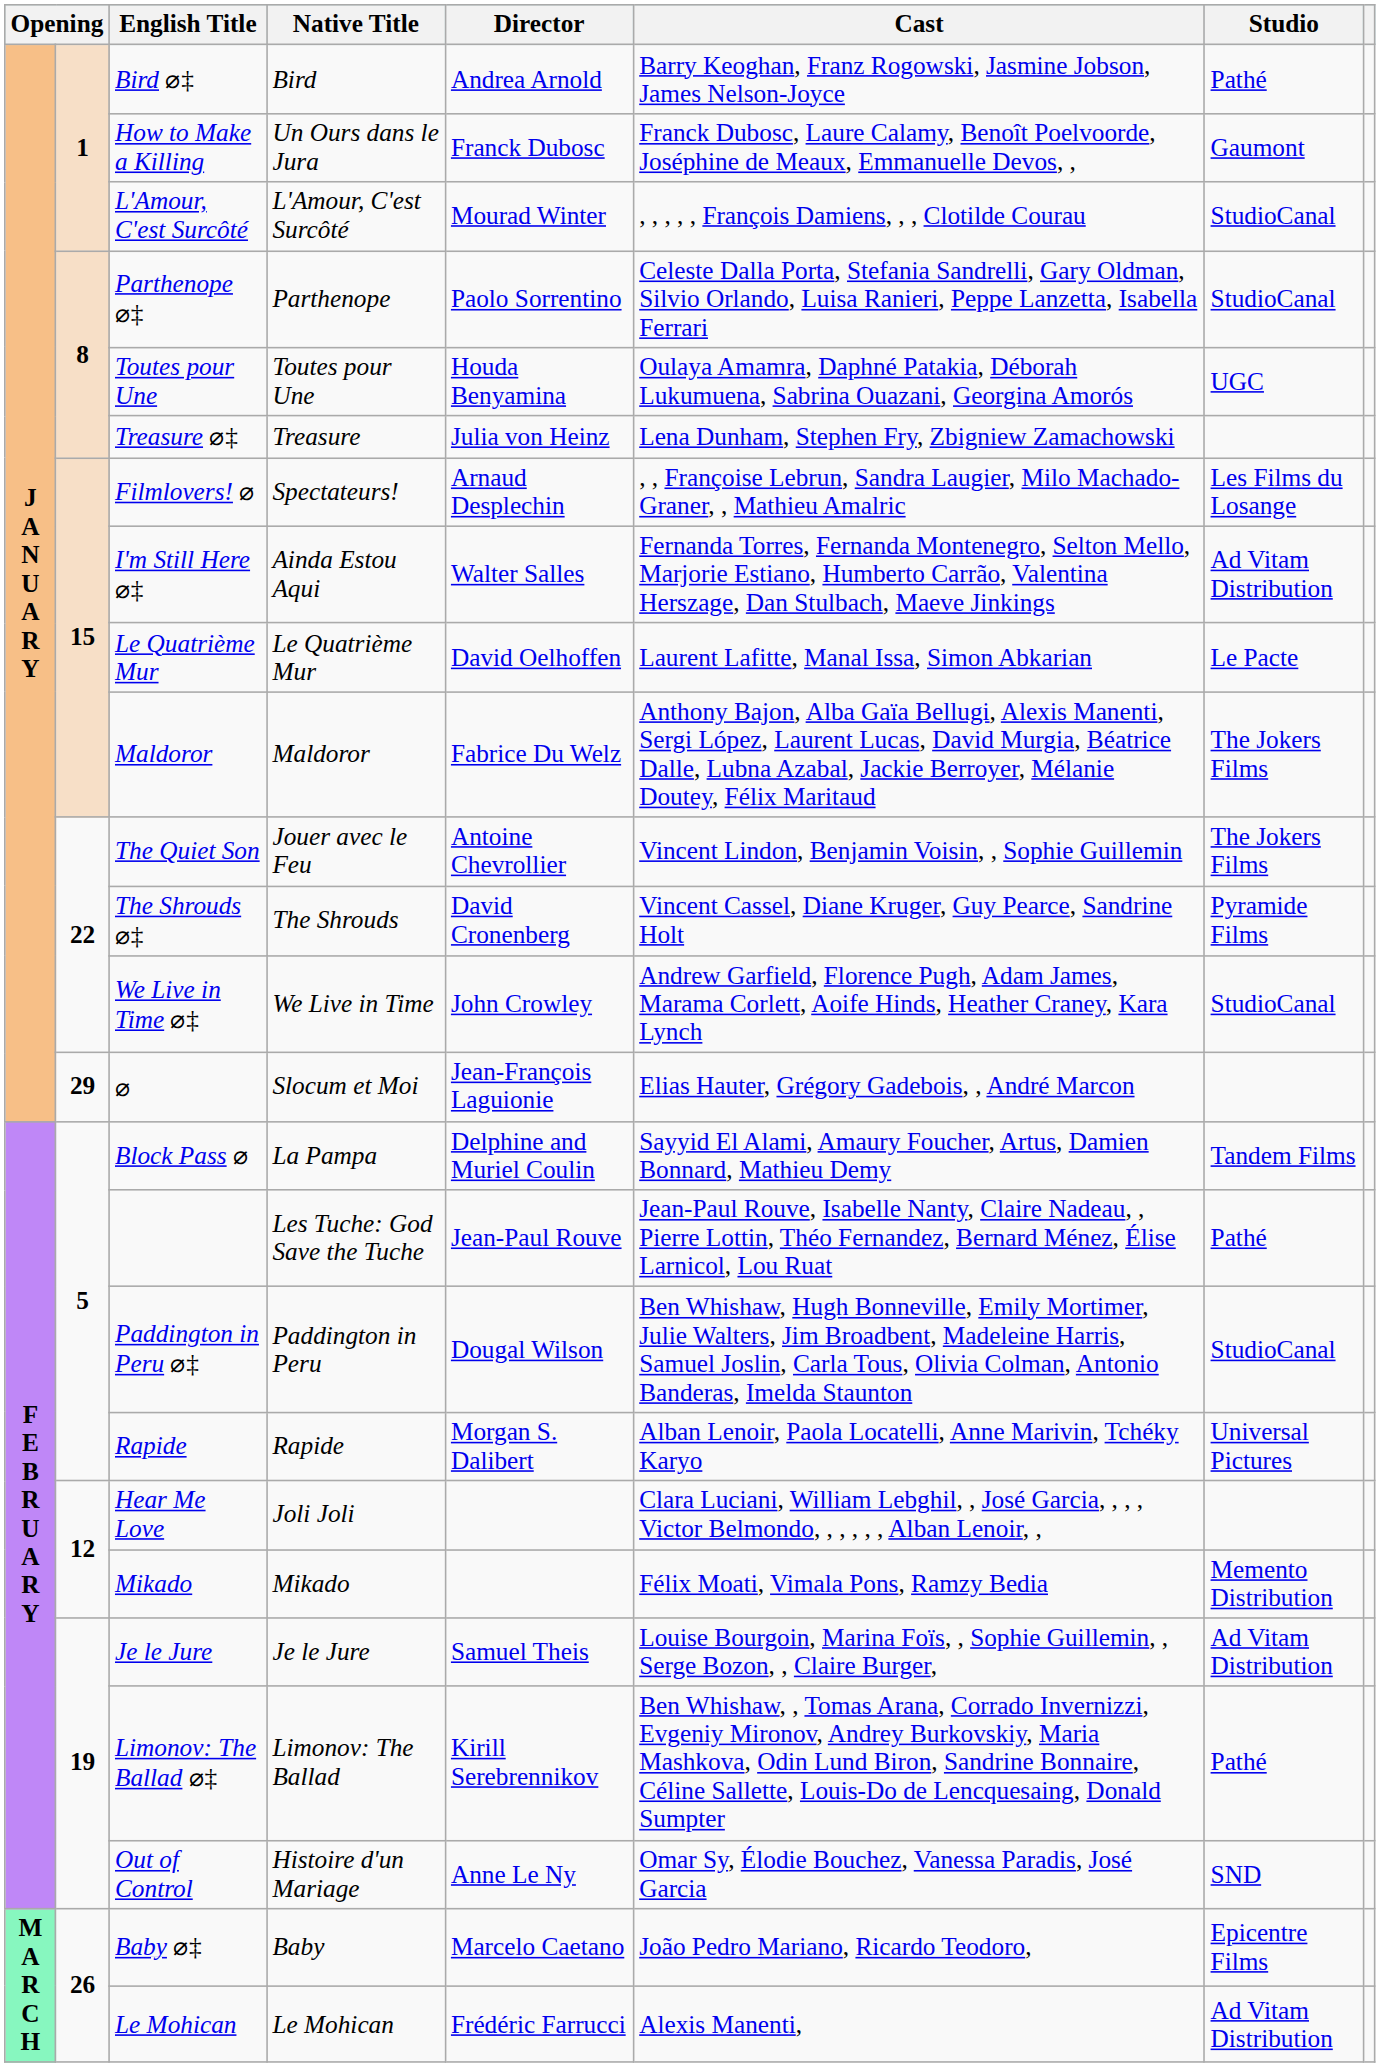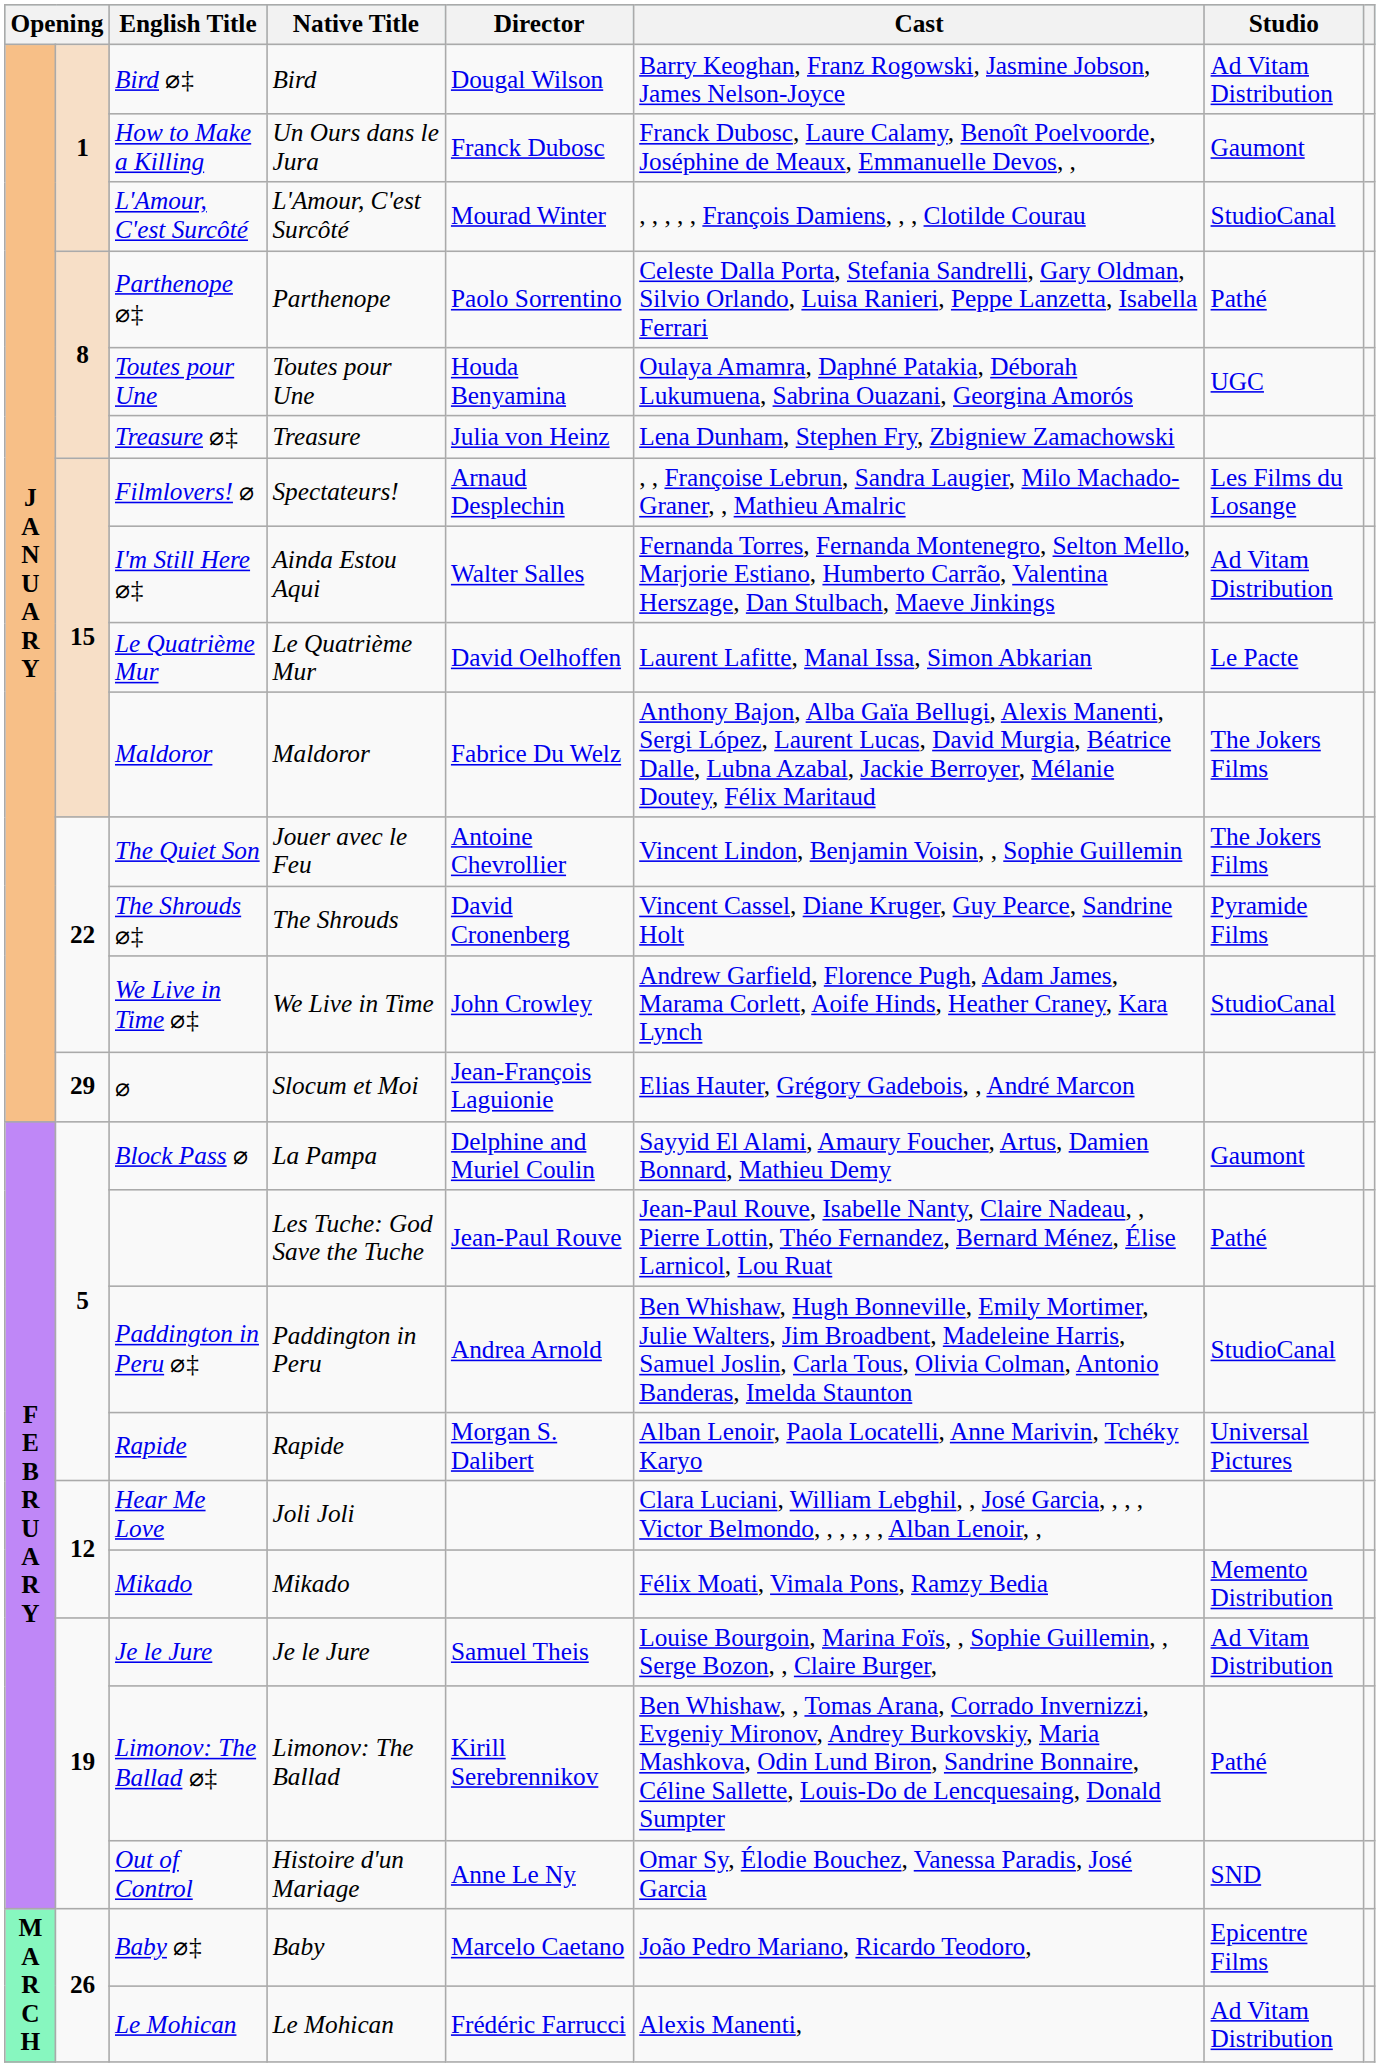(526, 78) Andrea Arnold -> (527, 78) Dougal Wilson
(1239, 78) Pathé -> (1272, 78) Ad Vitam Distribution
(1273, 298) StudioCanal -> (1239, 298) Pathé
(1283, 1155) Tandem Films -> (1258, 1155) Gaumont
(527, 1349) Dougal Wilson -> (526, 1349) Andrea Arnold
